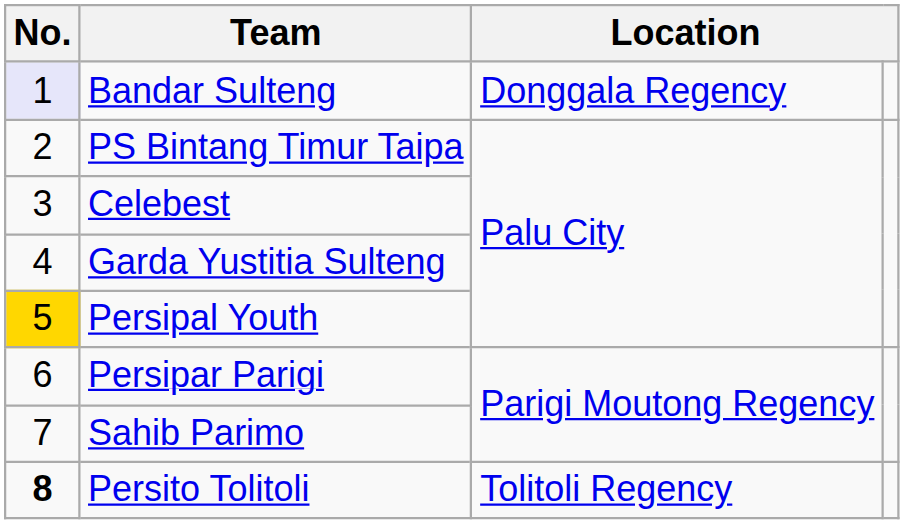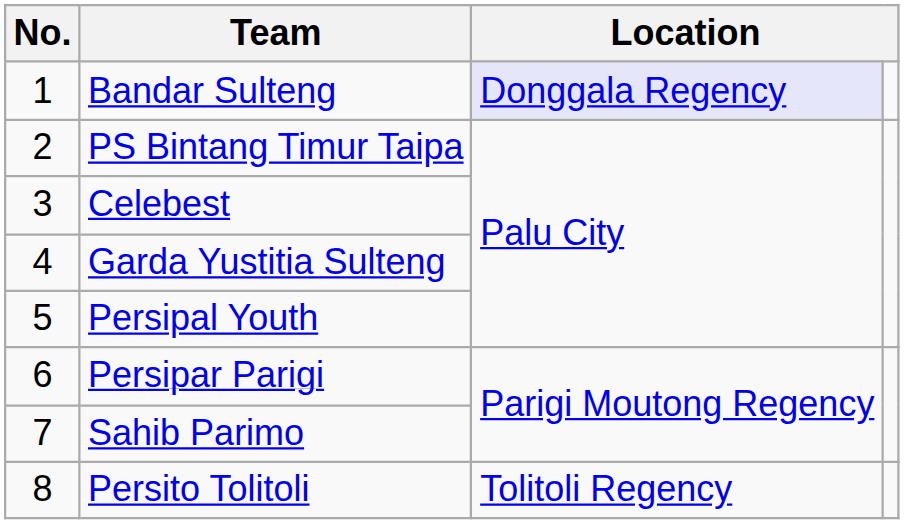(42, 90) lavender background -> (42, 90) no background
(633, 90) no background -> (633, 90) lavender background
(42, 318) gold background -> (42, 318) no background
(42, 489) bold -> (42, 489) normal
